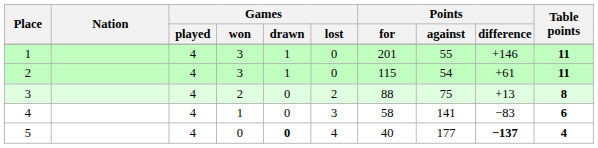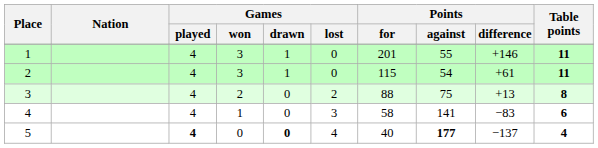(193, 133) normal -> (193, 133) bold
(446, 133) normal -> (446, 133) bold
(505, 133) bold -> (505, 133) normal
